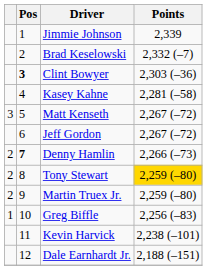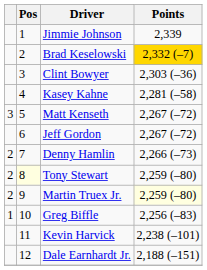(168, 54) no background -> (168, 54) gold background
(22, 74) bold -> (22, 74) normal
(22, 155) bold -> (22, 155) normal
(22, 175) no background -> (22, 175) lightyellow background
(168, 175) gold background -> (168, 175) no background
(168, 195) no background -> (168, 195) lightyellow background
